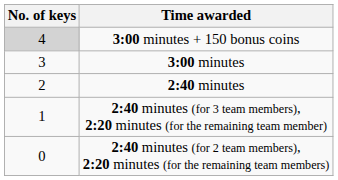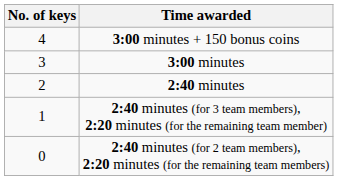(42, 39) lightgrey background -> (42, 39) no background
